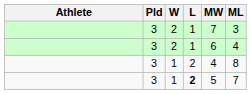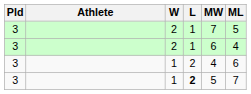columns swapped: (74, 13) <-> (154, 13)
(236, 30) 3 -> (236, 30) 5
(236, 64) 8 -> (236, 64) 6
